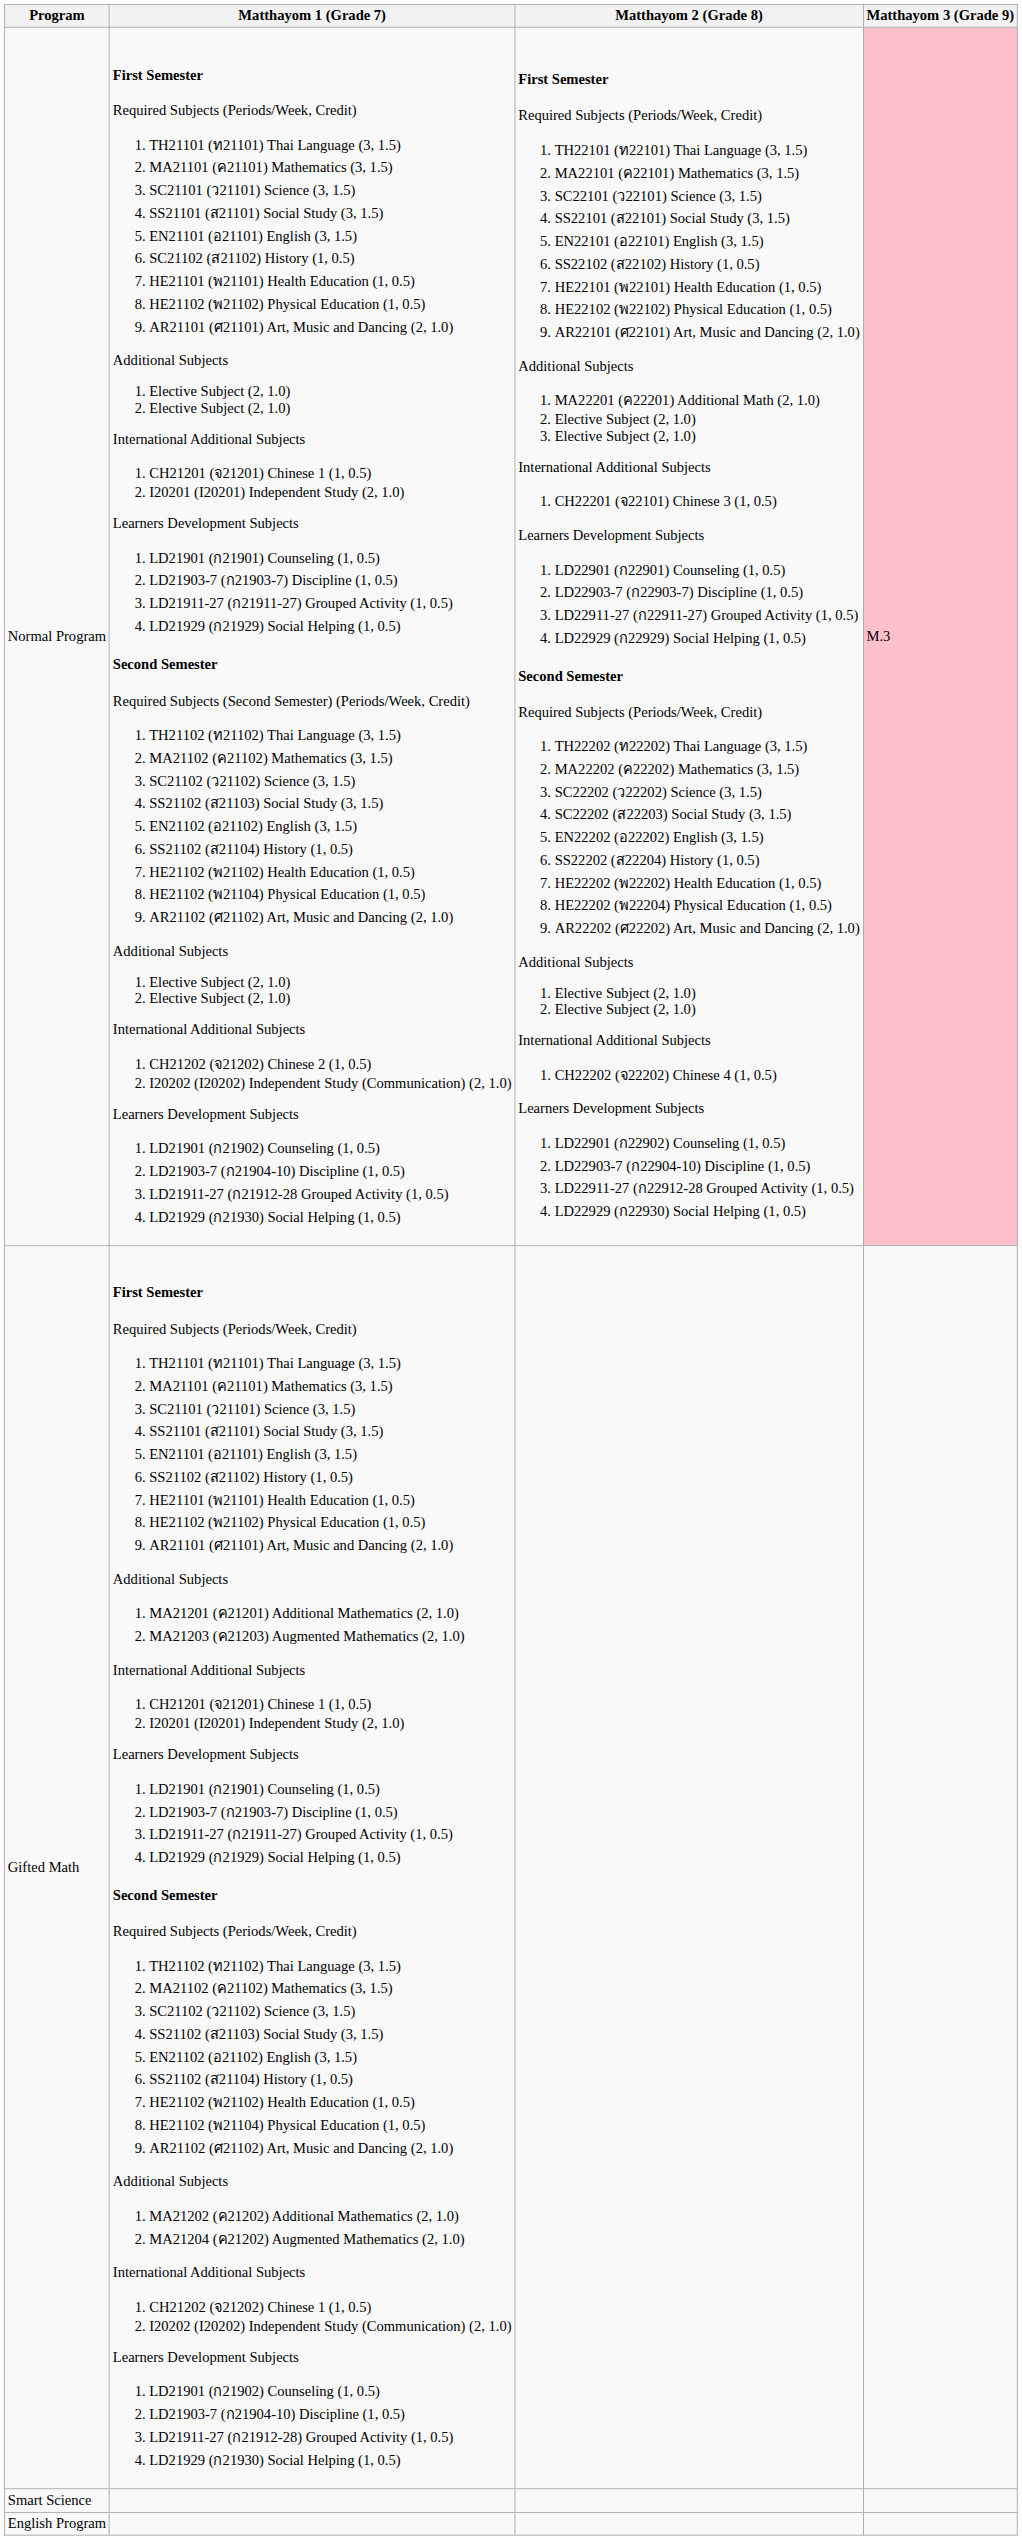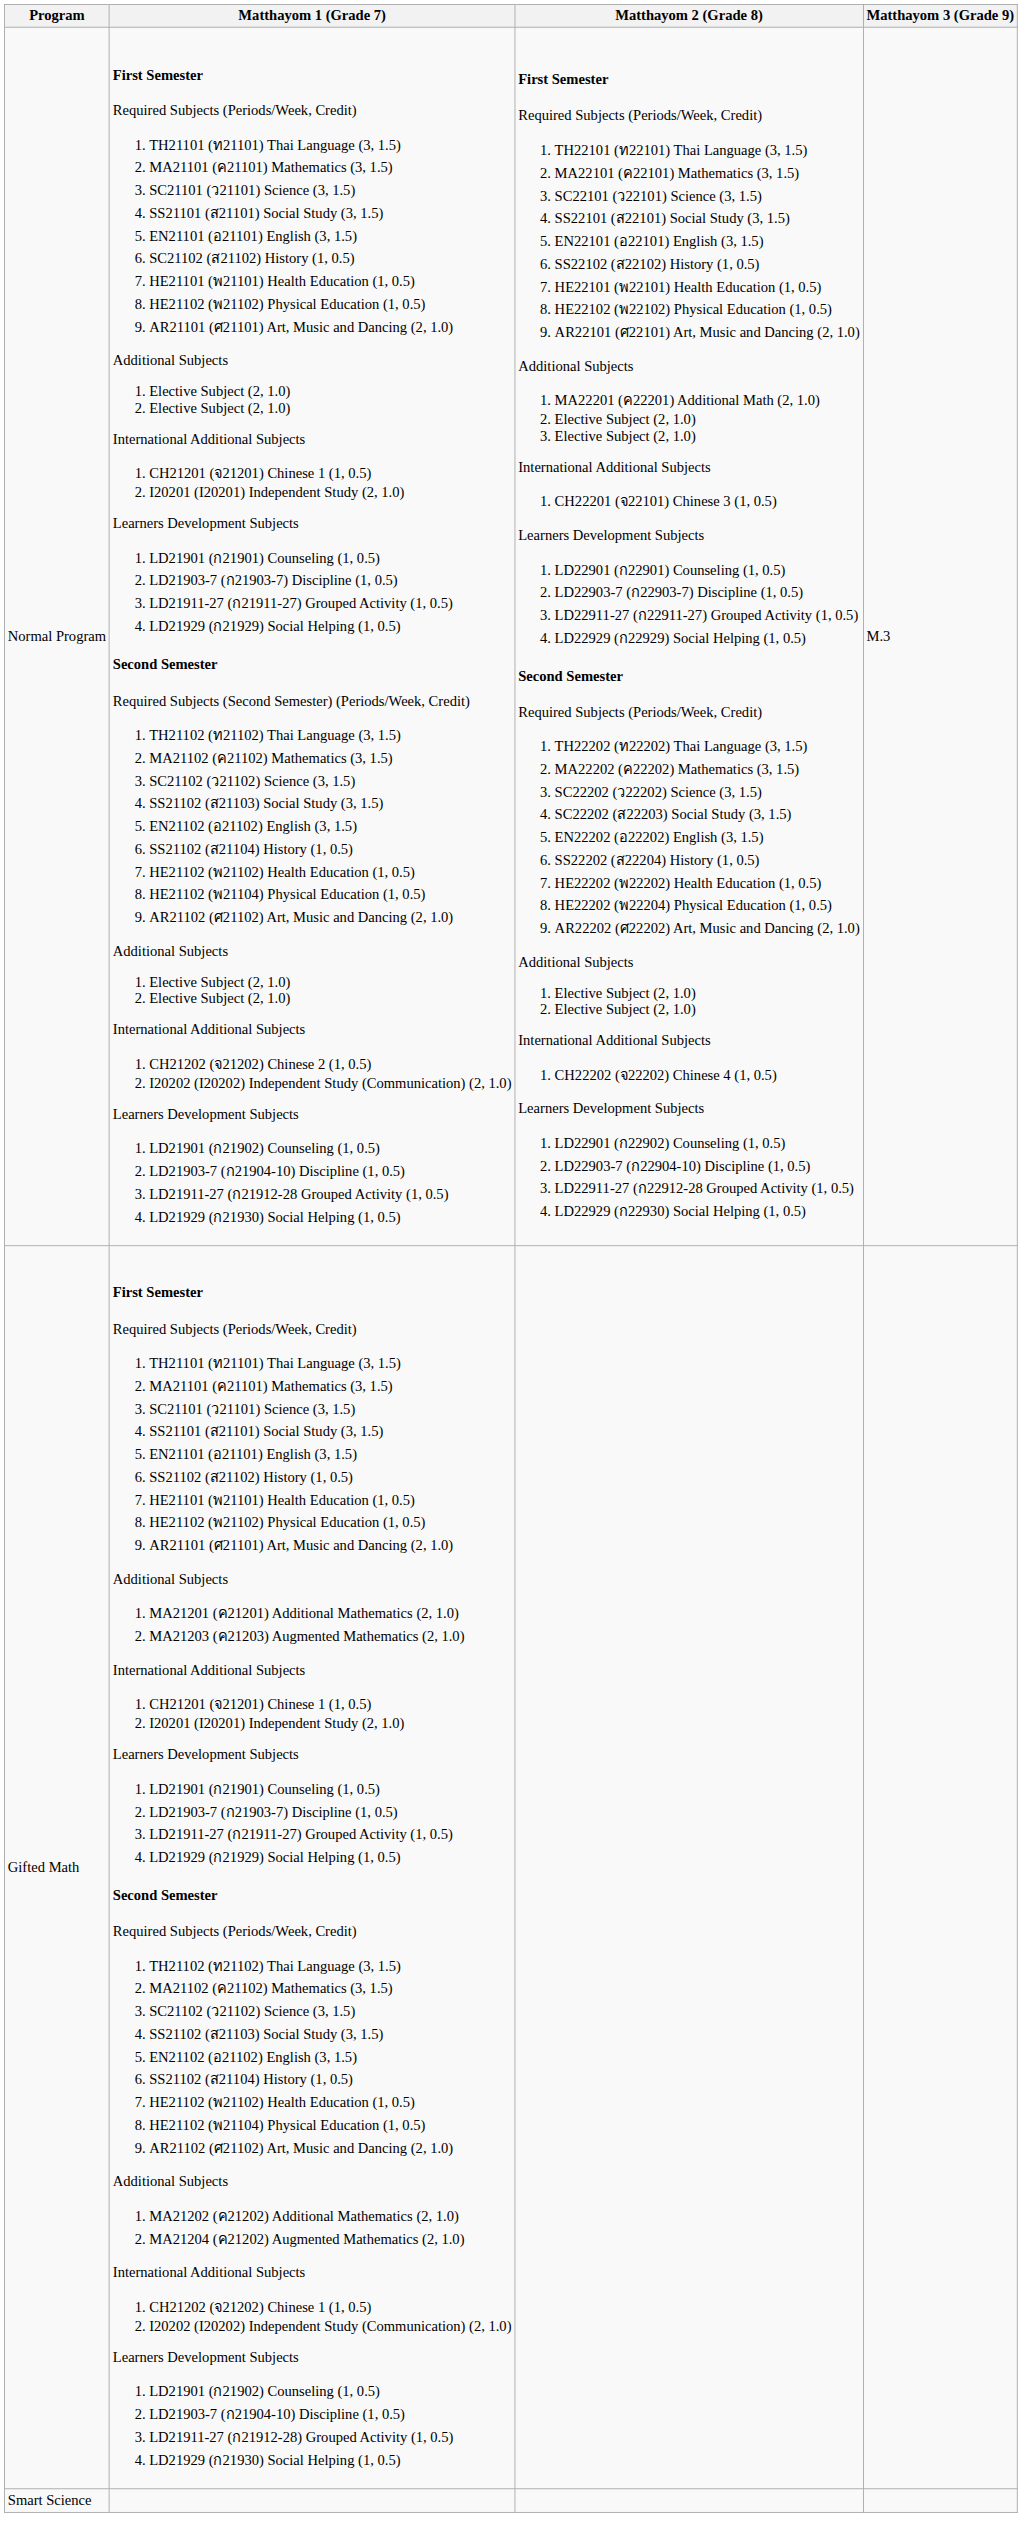(878, 636) pink background -> (878, 636) no background
- row: (57, 2523)
